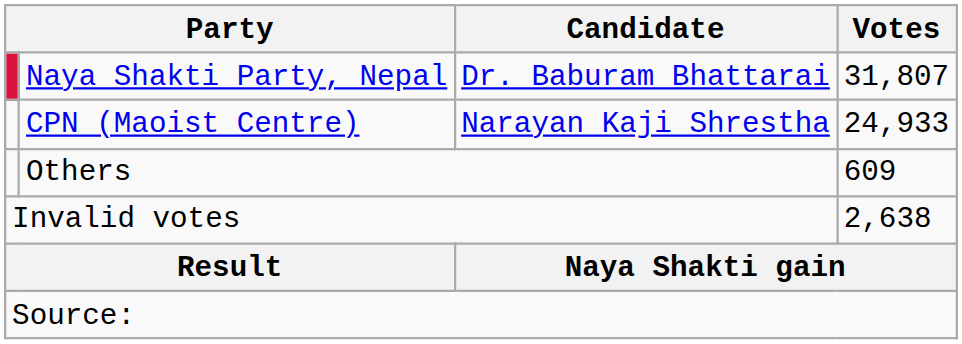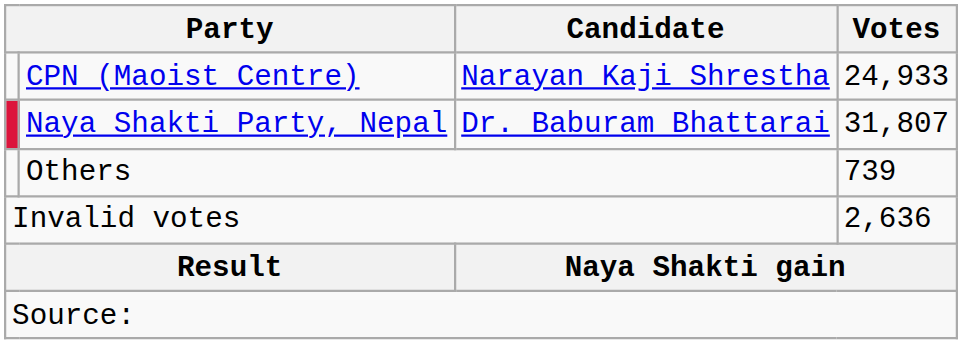rows swapped: (237, 77) <-> (193, 124)
(870, 172) 609 -> (870, 172) 739
(888, 220) 2,638 -> (888, 220) 2,636
